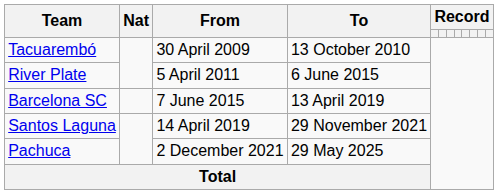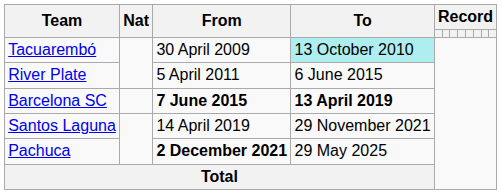(351, 49) no background -> (354, 49) paleturquoise background
(200, 100) normal -> (202, 100) bold
(338, 100) normal -> (344, 100) bold
(220, 151) normal -> (222, 151) bold
